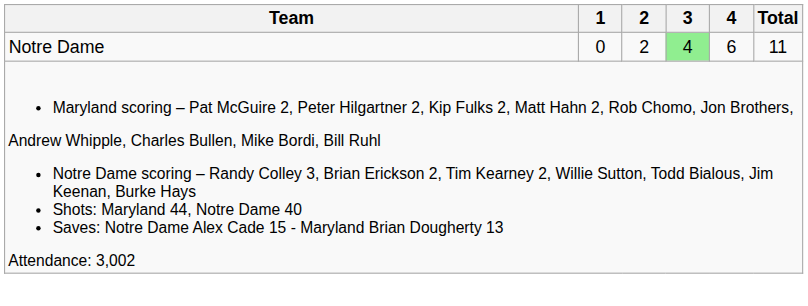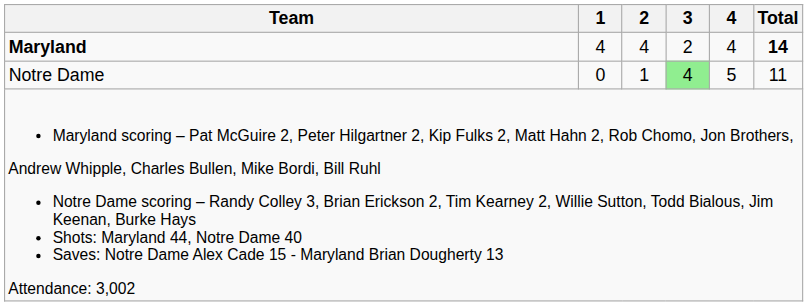+ row: (48, 46)
(644, 46) 2 -> (644, 74) 1
(732, 46) 6 -> (732, 74) 5
